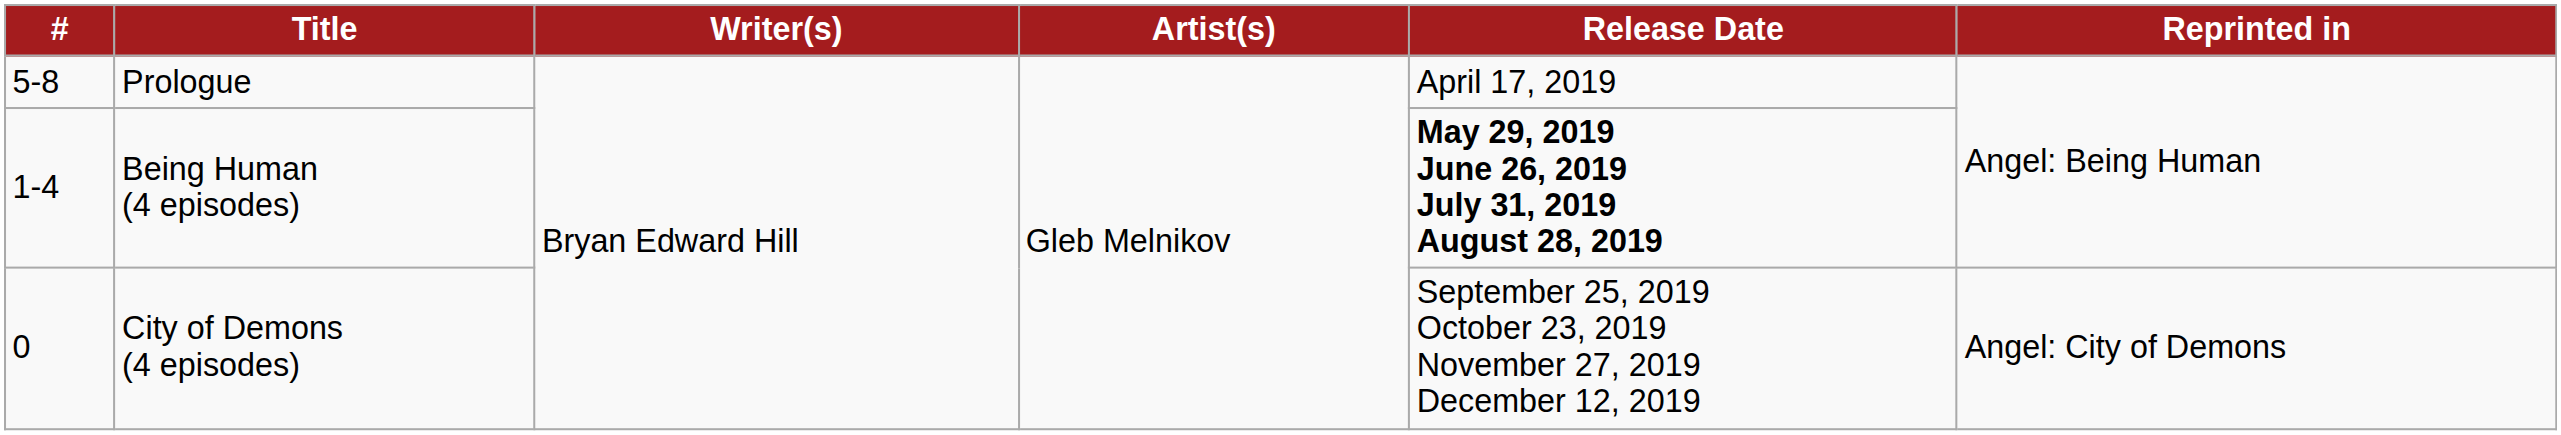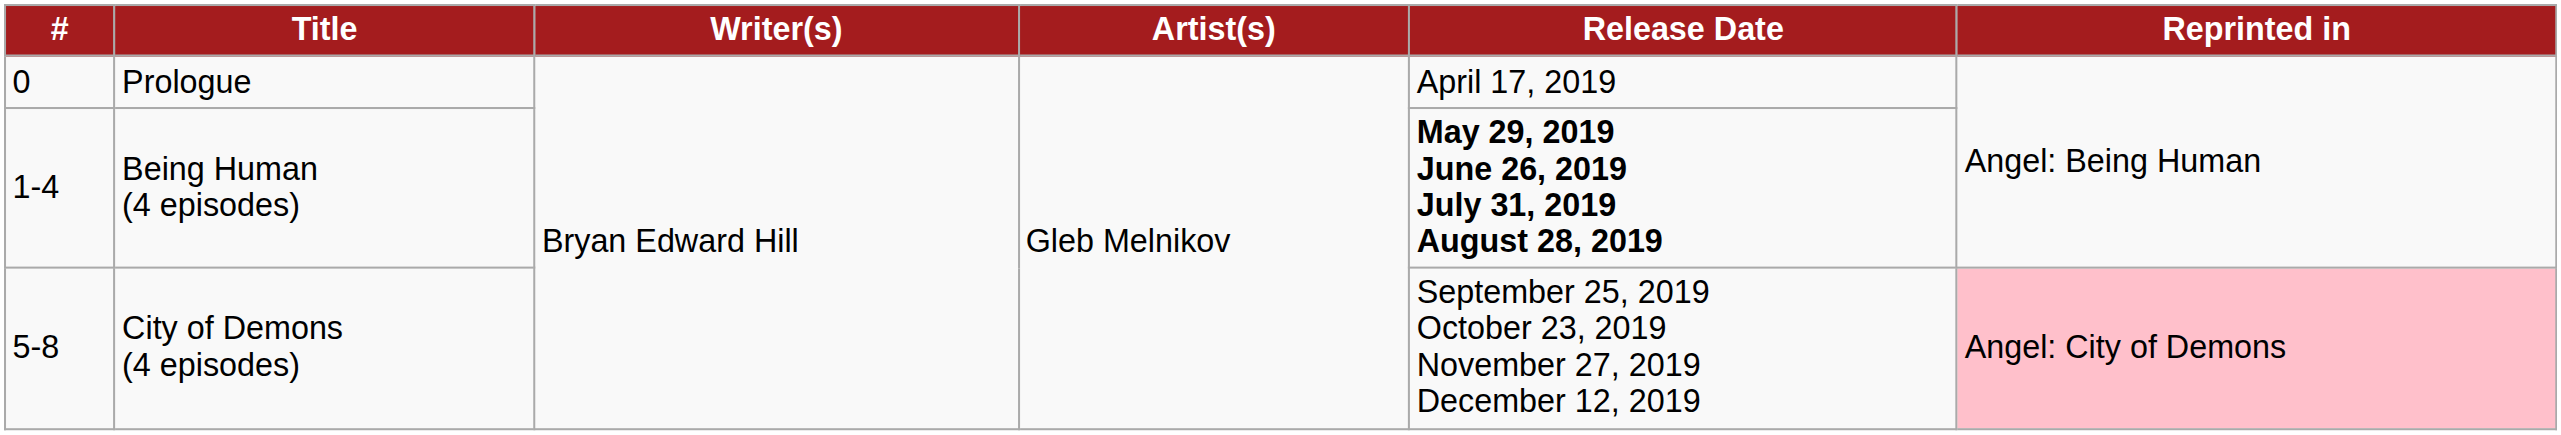(36, 81) 5-8 -> (21, 81) 0
(21, 347) 0 -> (36, 347) 5-8
(2125, 347) no background -> (2125, 347) pink background
